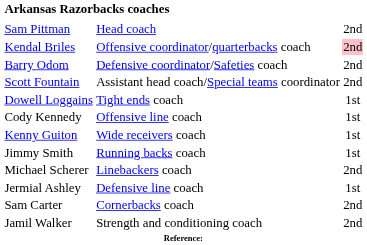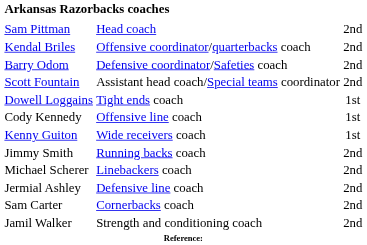(353, 47) pink background -> (353, 47) no background
(353, 152) 1st -> (353, 152) 2nd
(353, 187) 1st -> (353, 187) 2nd
